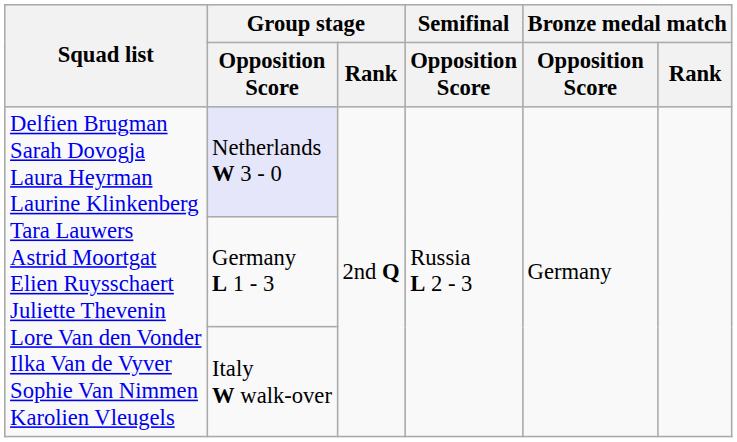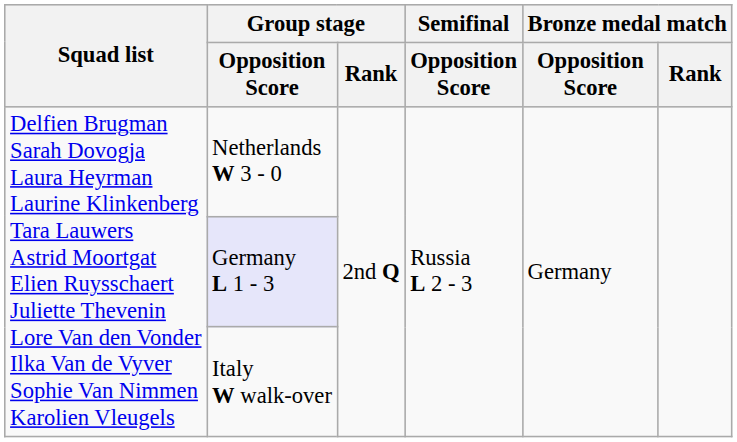(267, 161) lavender background -> (267, 161) no background
(254, 271) no background -> (254, 271) lavender background
